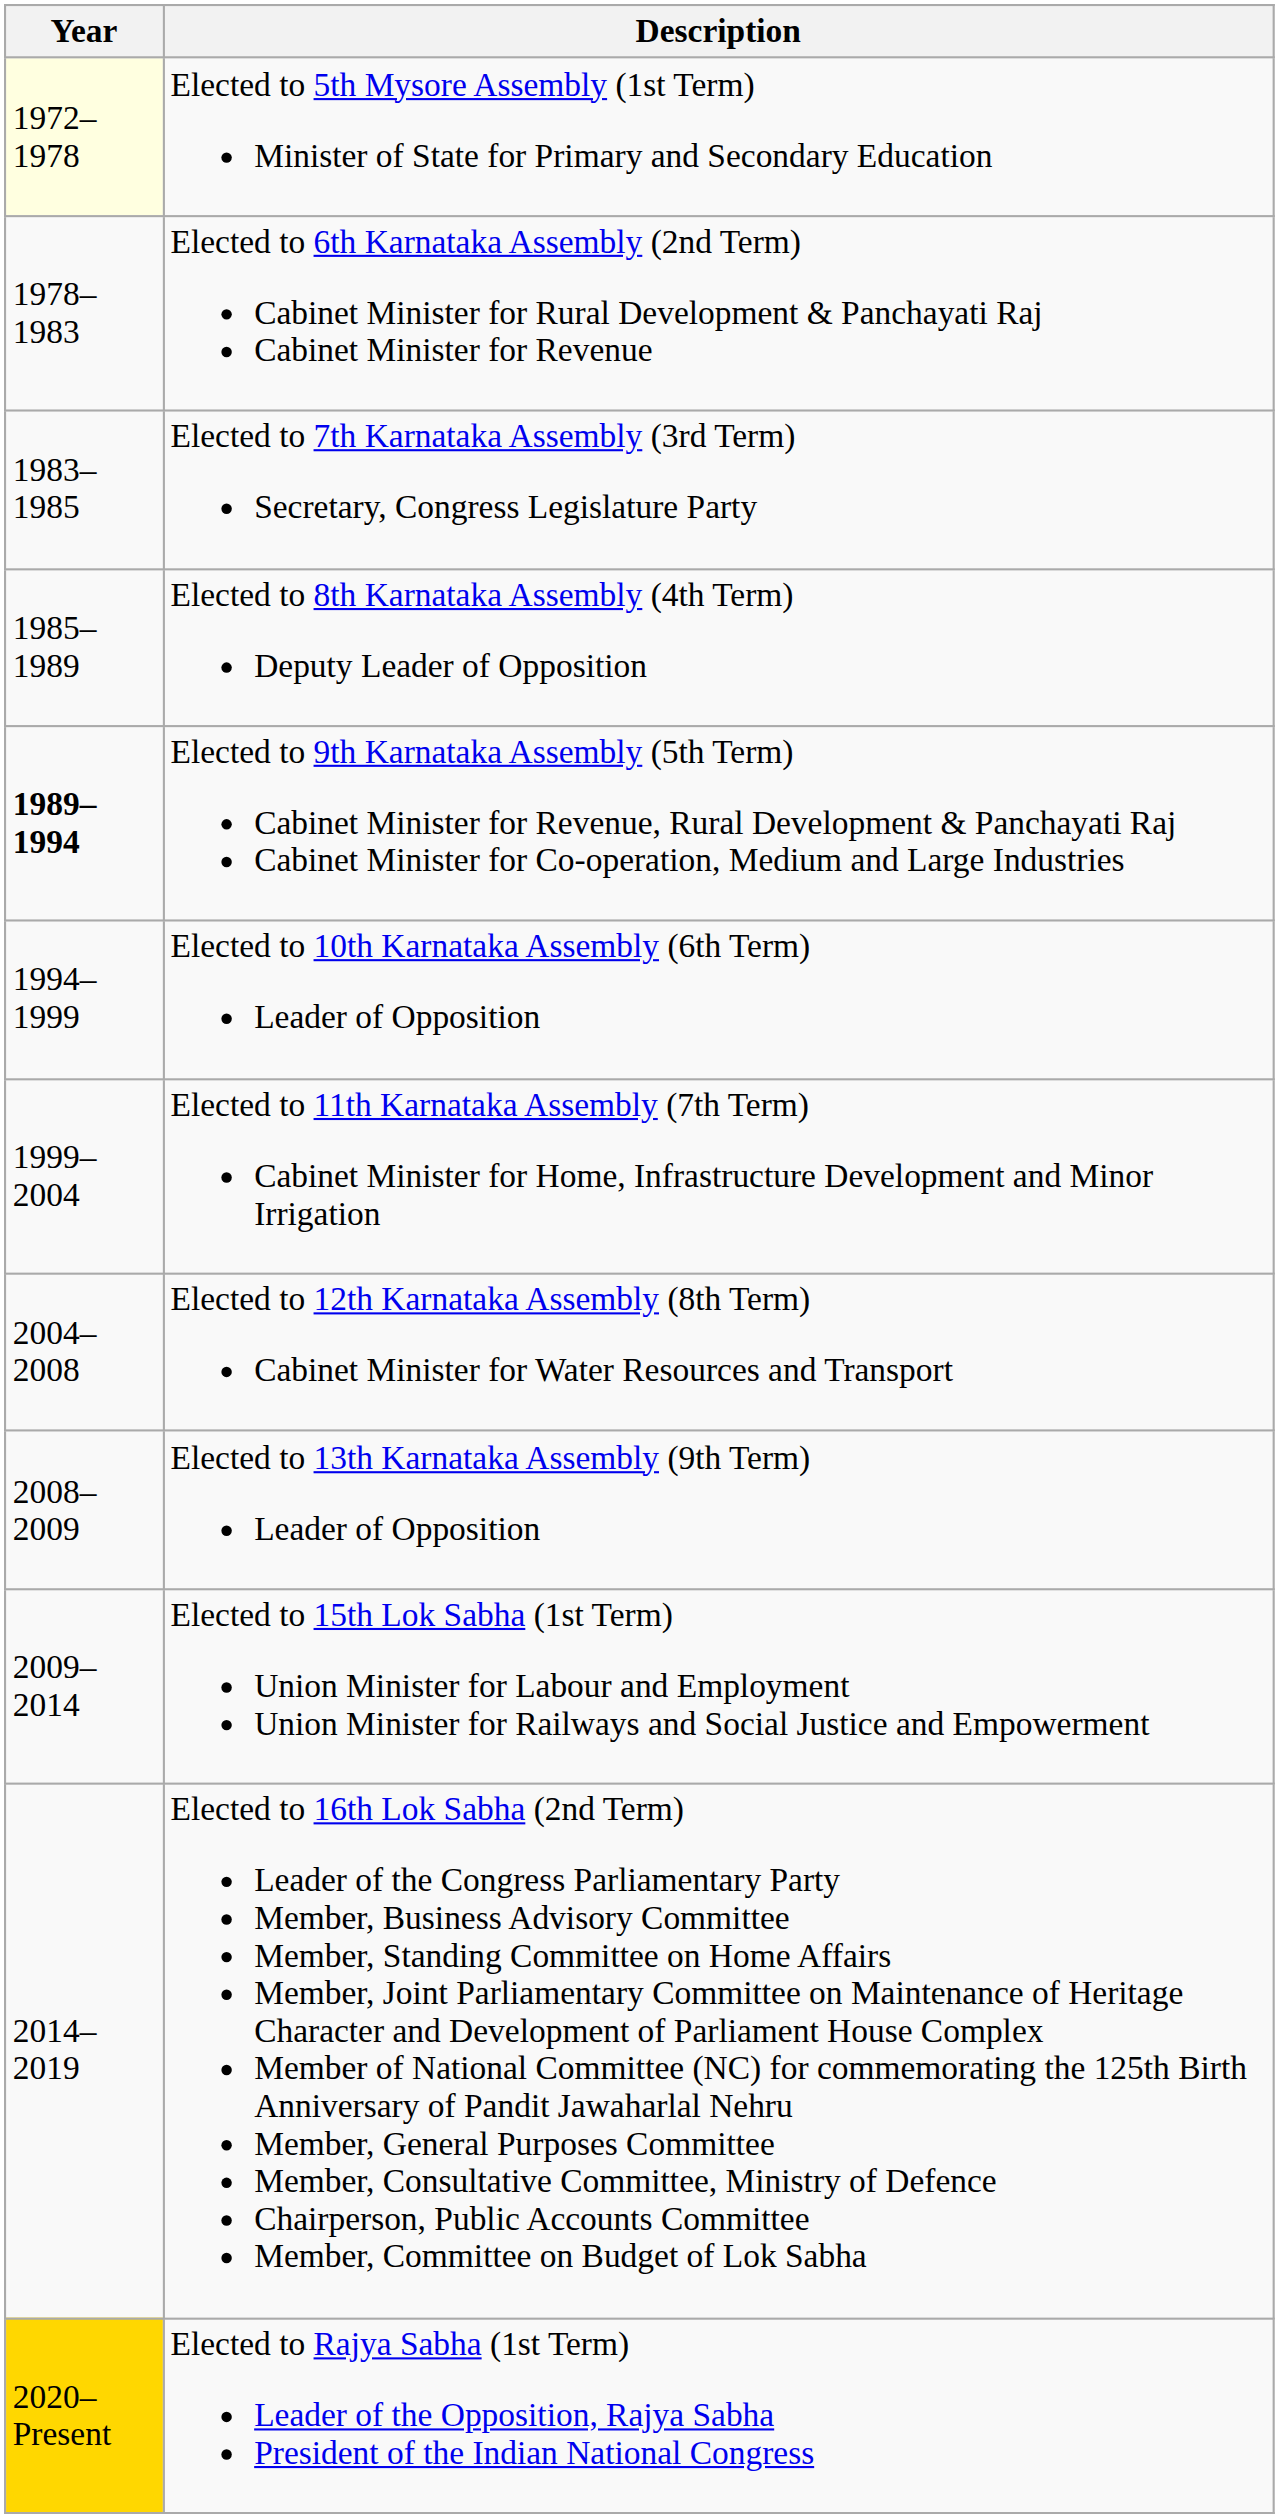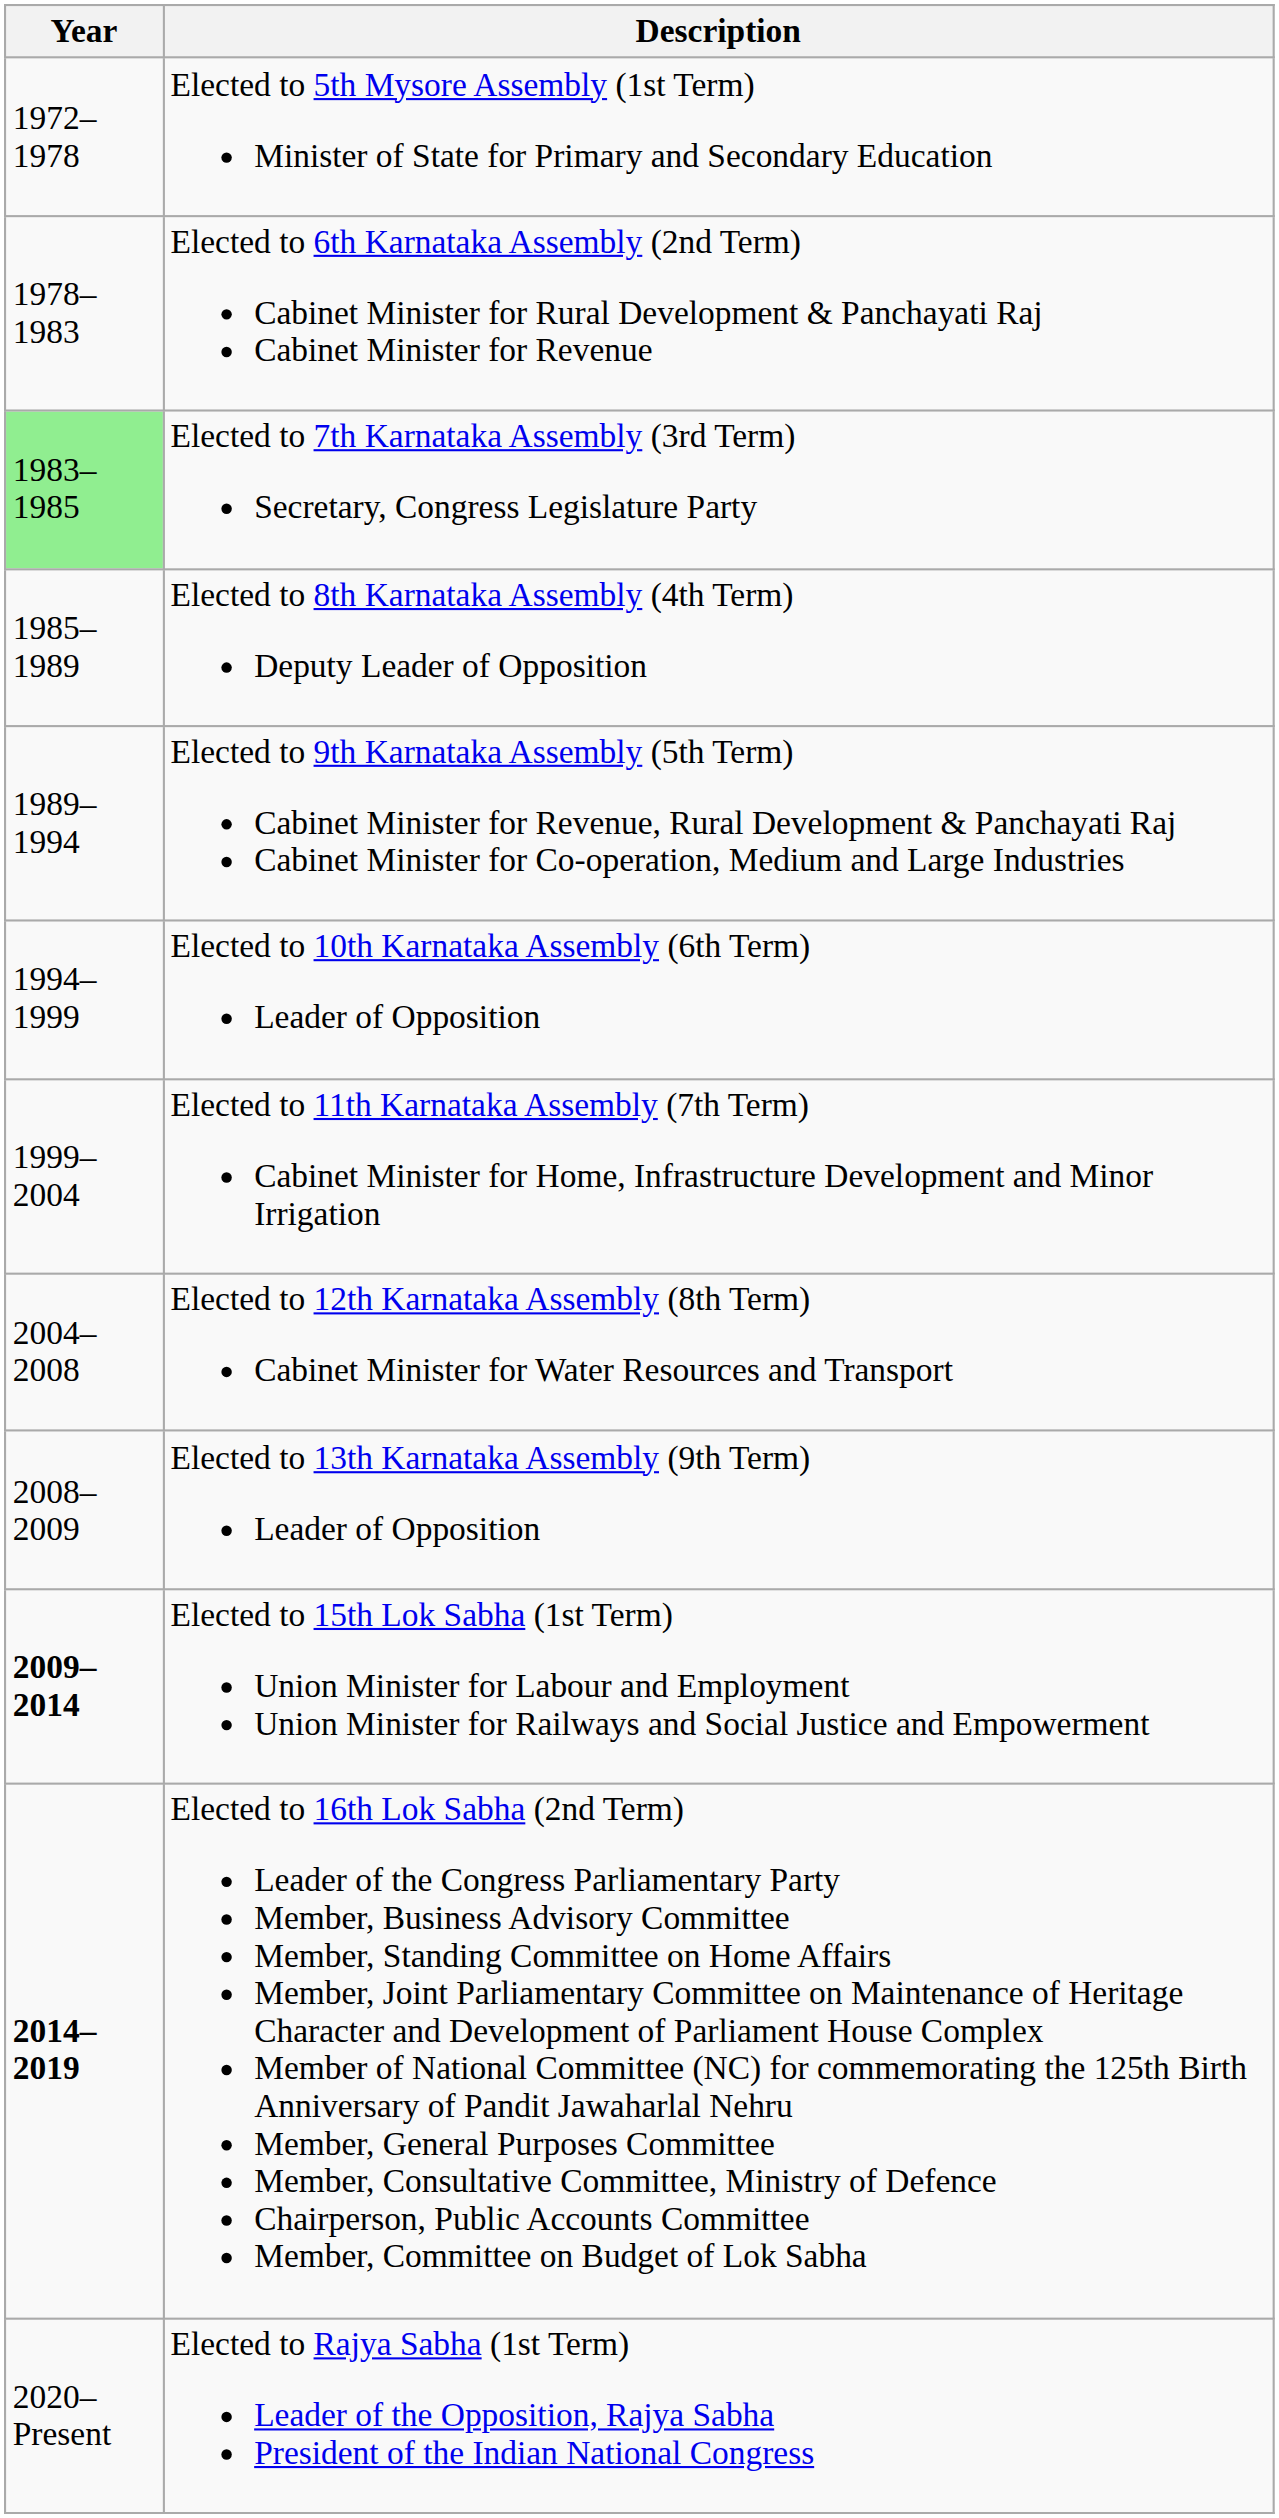(55, 136) lightyellow background -> (55, 136) no background
(55, 488) no background -> (55, 488) lightgreen background
(55, 822) bold -> (55, 822) normal
(55, 1685) normal -> (55, 1685) bold
(55, 2050) normal -> (55, 2050) bold
(62, 2414) gold background -> (62, 2414) no background
